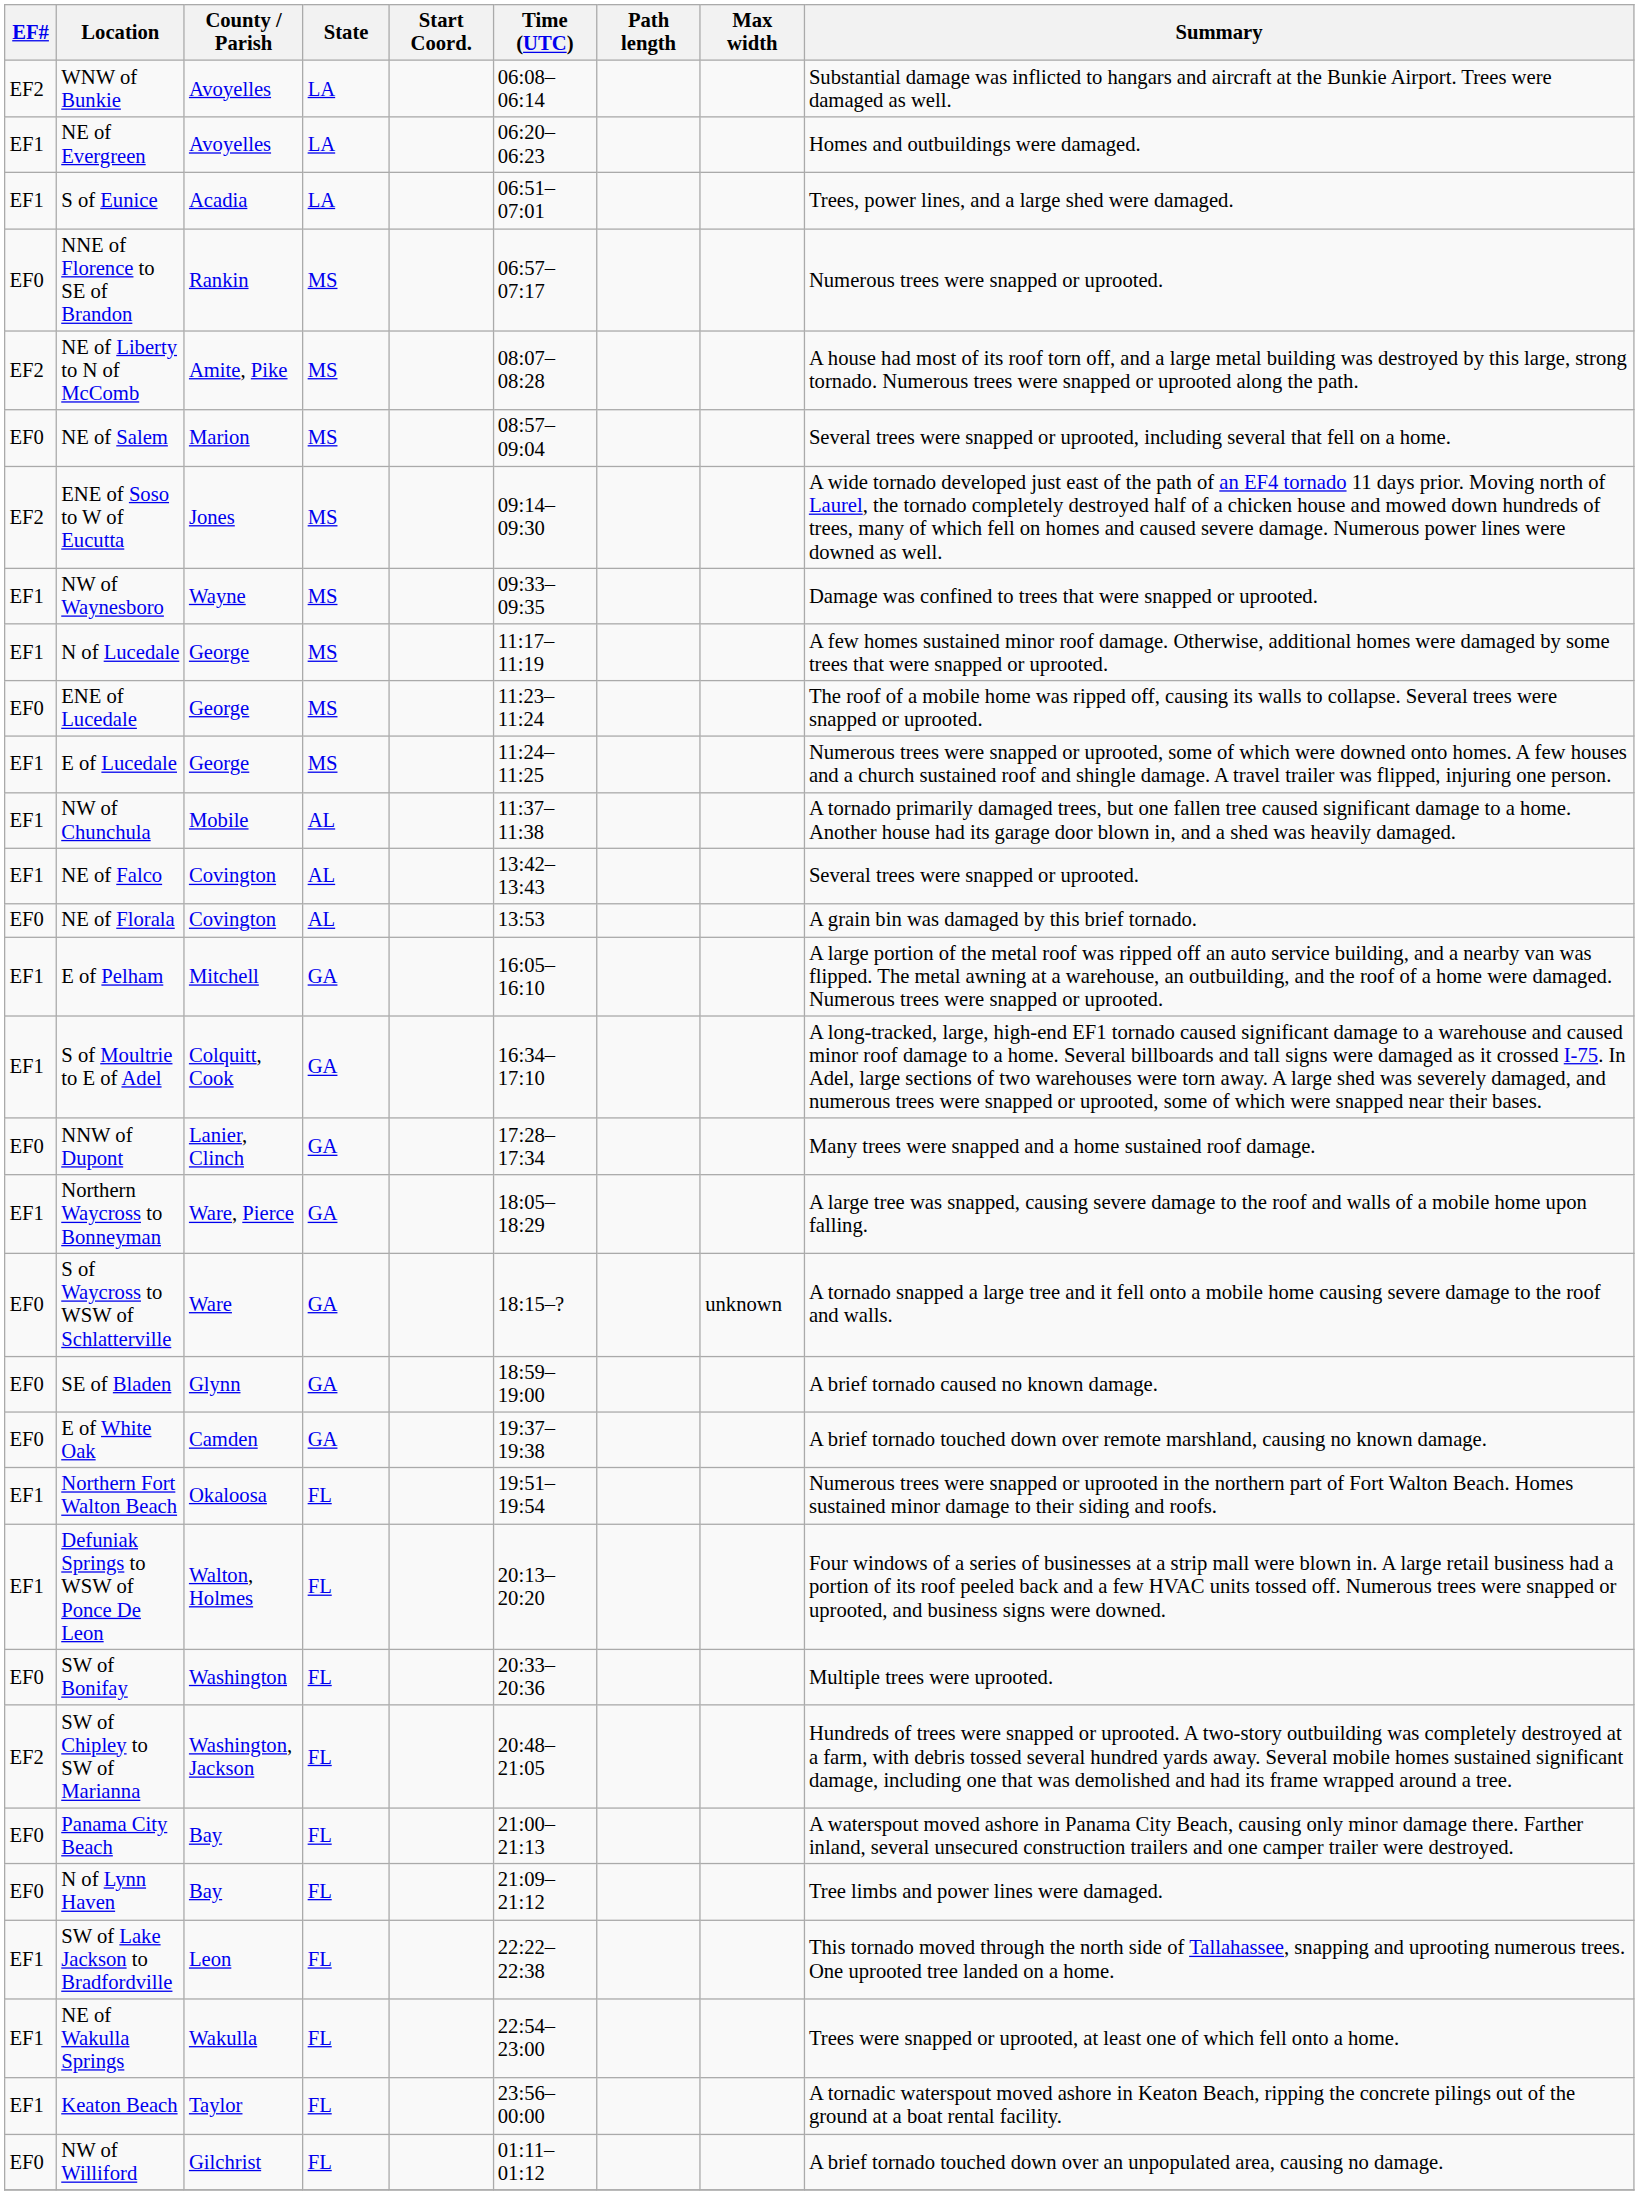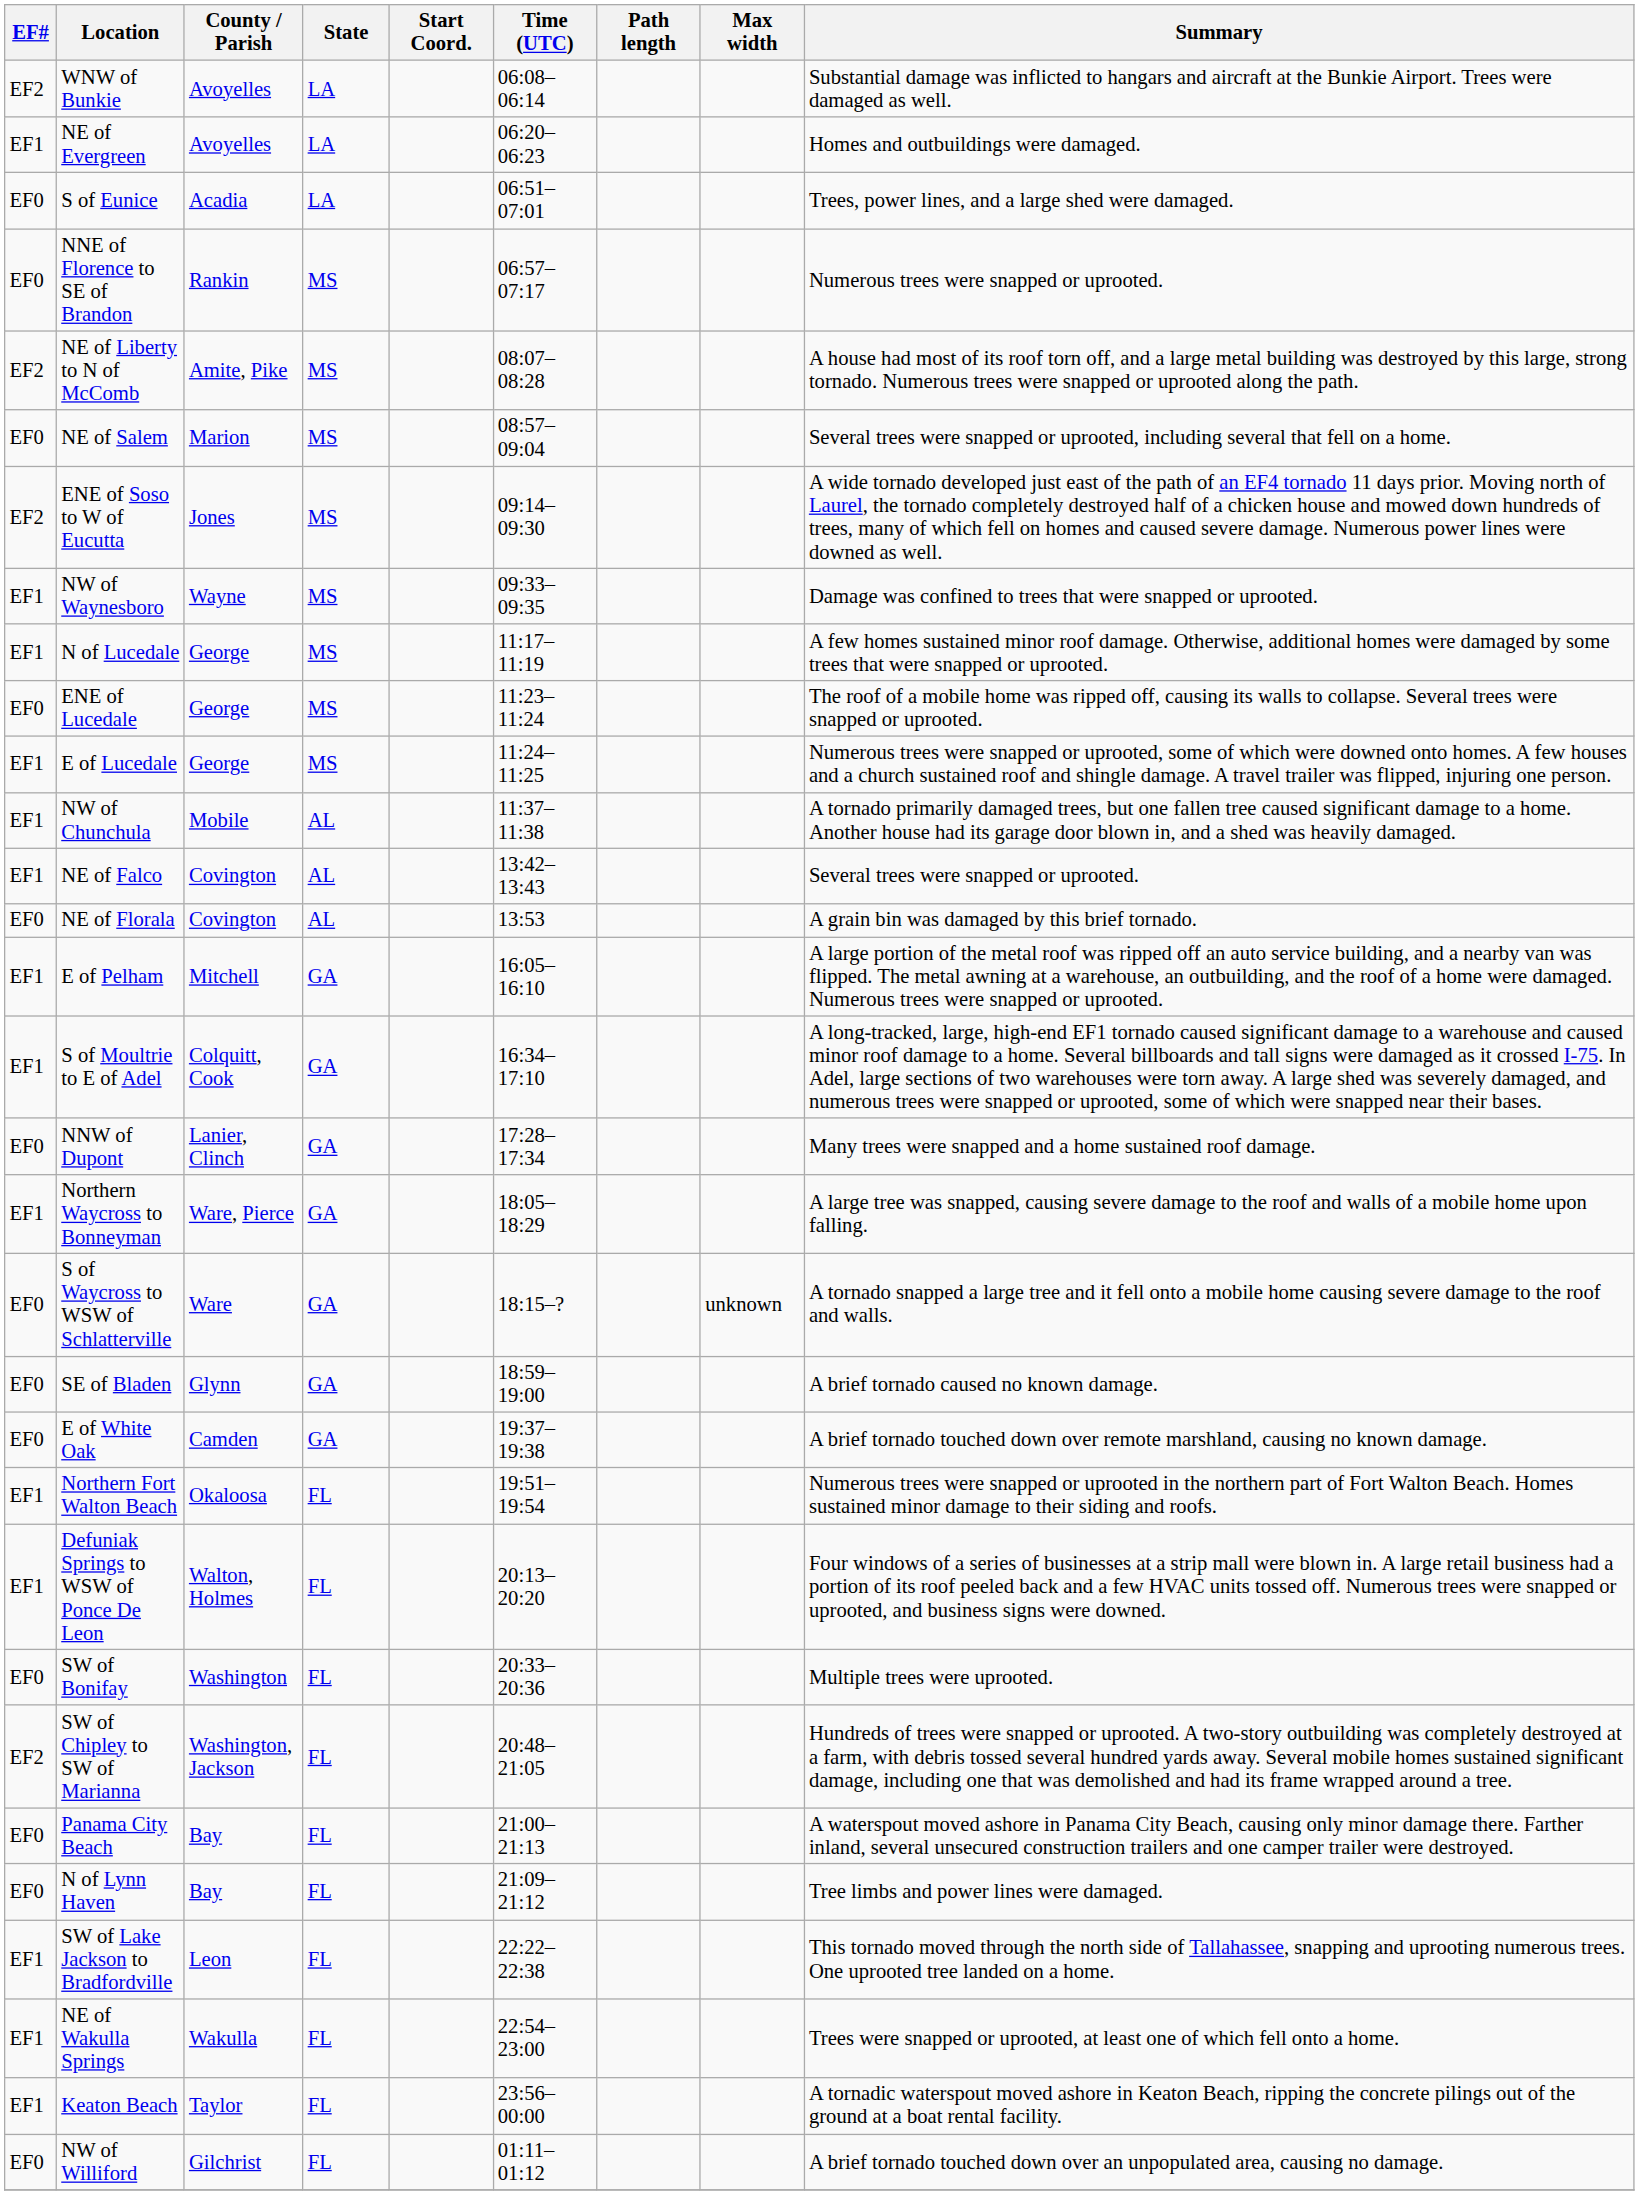(27, 200) EF1 -> (27, 200) EF0
